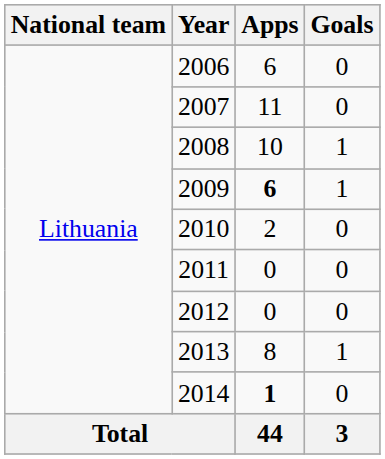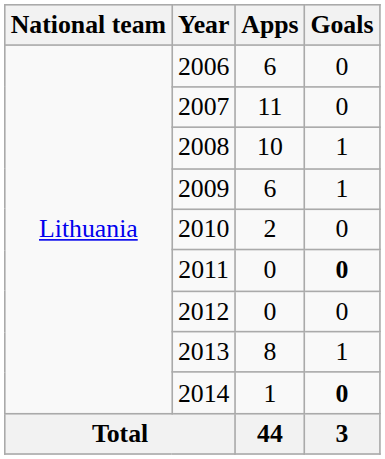(270, 188) bold -> (270, 188) normal
(342, 270) normal -> (342, 270) bold
(270, 392) bold -> (270, 392) normal
(342, 392) normal -> (342, 392) bold
